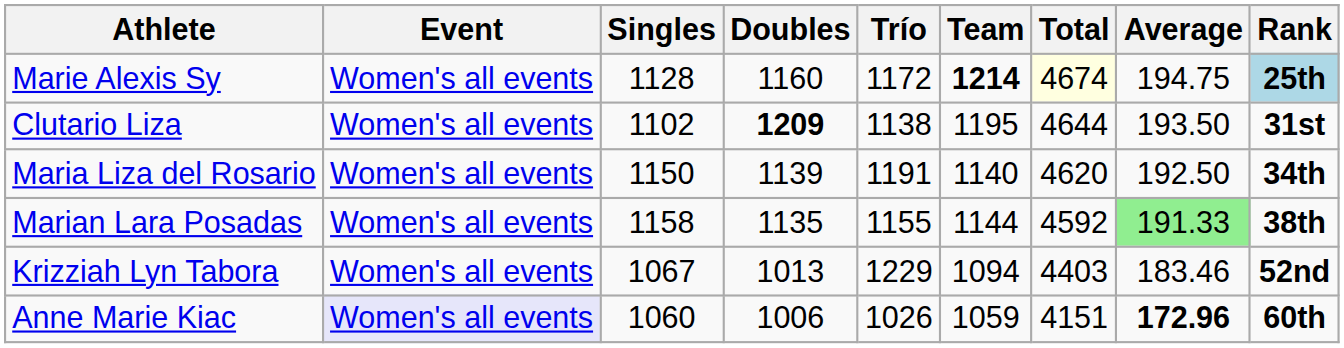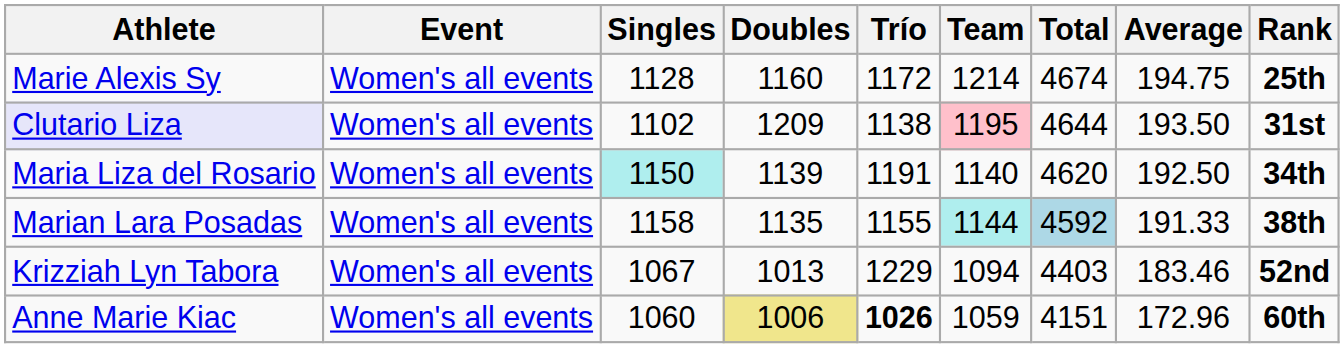(986, 78) bold -> (986, 78) normal
(1074, 78) lightyellow background -> (1074, 78) no background
(1295, 78) lightblue background -> (1295, 78) no background
(97, 126) no background -> (97, 126) lavender background
(790, 126) bold -> (790, 126) normal
(986, 126) no background -> (986, 126) pink background
(662, 174) no background -> (662, 174) paleturquoise background
(986, 222) no background -> (986, 222) paleturquoise background
(1074, 222) no background -> (1074, 222) lightblue background
(1183, 222) lightgreen background -> (1183, 222) no background
(462, 319) lavender background -> (462, 319) no background
(790, 319) no background -> (790, 319) khaki background
(899, 319) normal -> (899, 319) bold
(1183, 319) bold -> (1183, 319) normal
